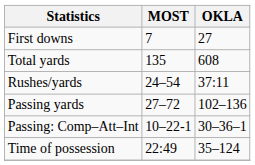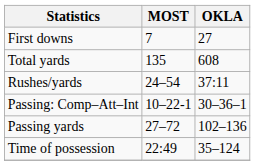rows swapped: (46, 104) <-> (73, 126)
